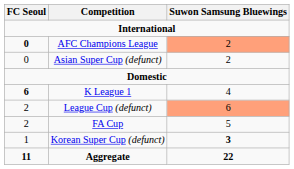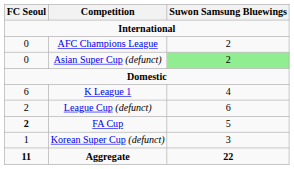(26, 44) bold -> (26, 44) normal
(228, 44) lightsalmon background -> (228, 44) no background
(228, 60) no background -> (228, 60) lightgreen background
(26, 92) bold -> (26, 92) normal
(228, 108) lightsalmon background -> (228, 108) no background
(26, 124) normal -> (26, 124) bold
(228, 140) bold -> (228, 140) normal
